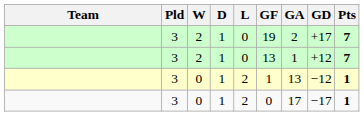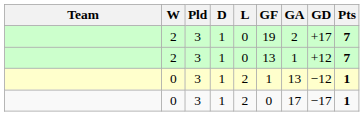columns swapped: (175, 15) <-> (199, 15)
